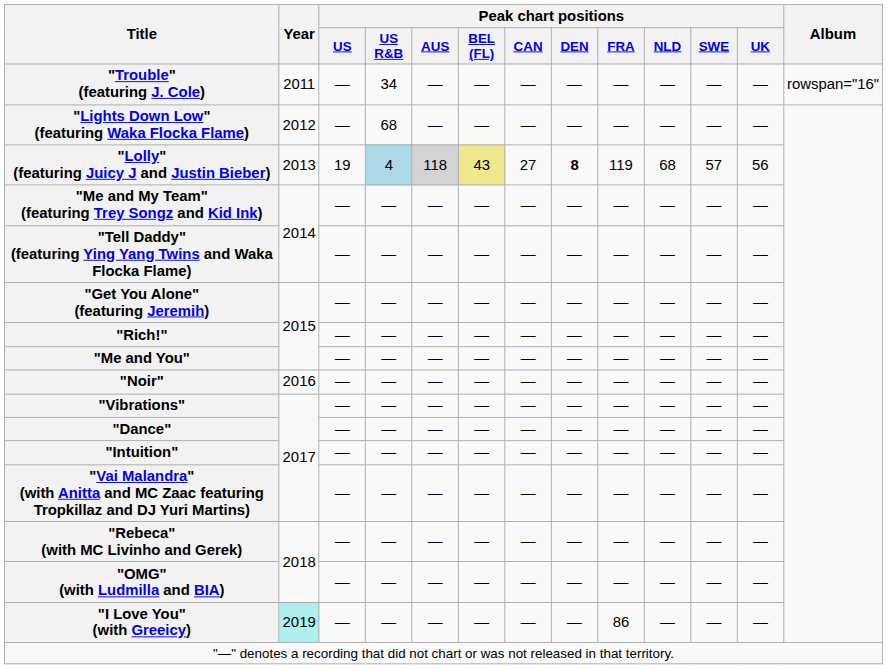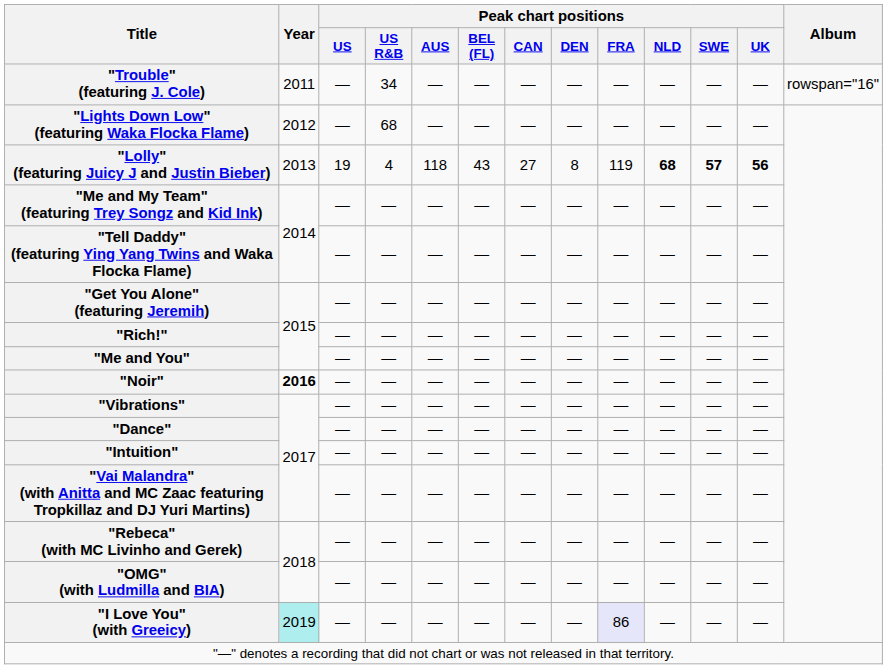(389, 164) lightblue background -> (389, 164) no background
(435, 164) lightgrey background -> (435, 164) no background
(482, 164) khaki background -> (482, 164) no background
(575, 164) bold -> (575, 164) normal
(667, 164) normal -> (667, 164) bold
(714, 164) normal -> (714, 164) bold
(760, 164) normal -> (760, 164) bold
(299, 381) normal -> (299, 381) bold
(621, 622) no background -> (621, 622) lavender background
